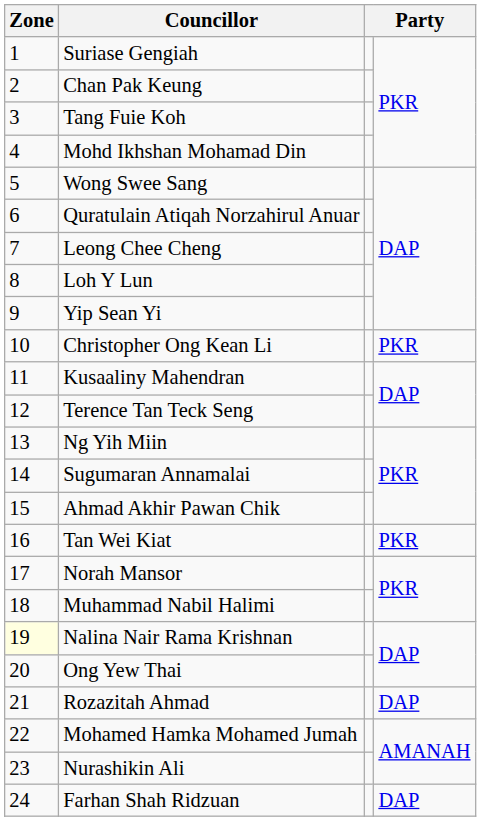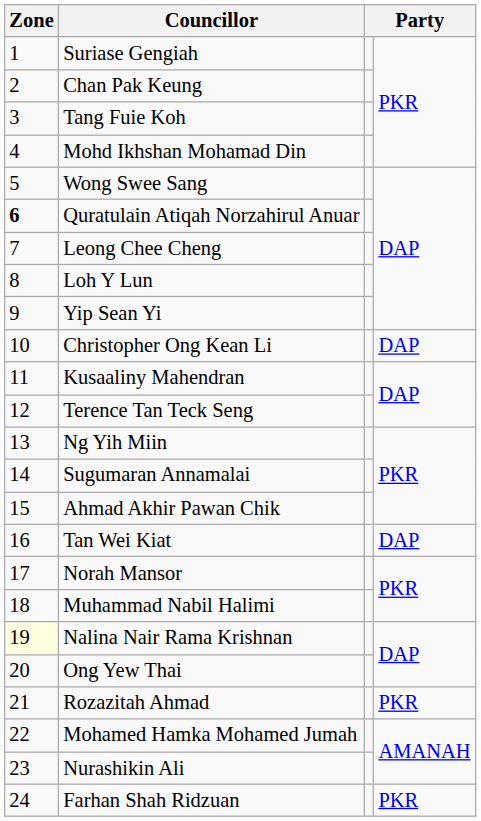(14, 215) normal -> (14, 215) bold
(398, 345) PKR -> (399, 345) DAP
(398, 540) PKR -> (399, 540) DAP
(399, 702) DAP -> (398, 702) PKR
(399, 800) DAP -> (398, 800) PKR
